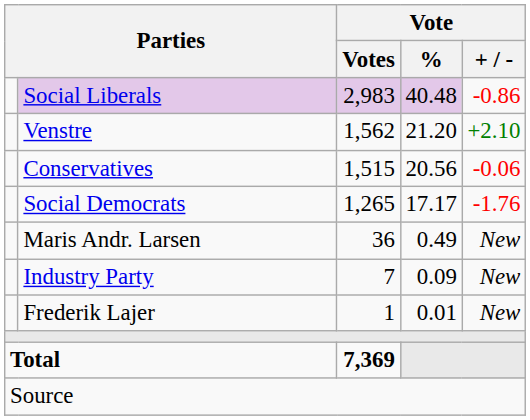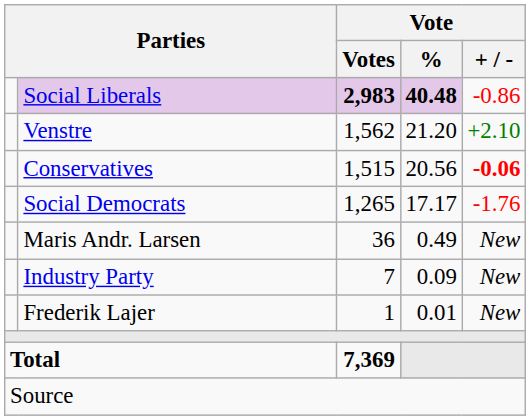(369, 95) normal -> (369, 95) bold
(431, 95) normal -> (431, 95) bold
(497, 167) normal -> (497, 167) bold
